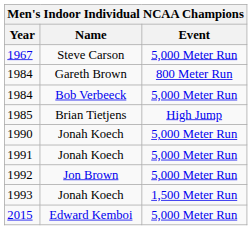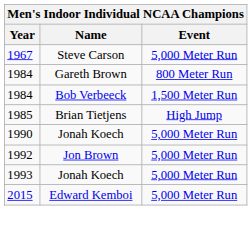(194, 94) 5,000 Meter Run -> (194, 94) 1,500 Meter Run
- row: (20, 154)
(194, 194) 1,500 Meter Run -> (194, 174) 5,000 Meter Run
